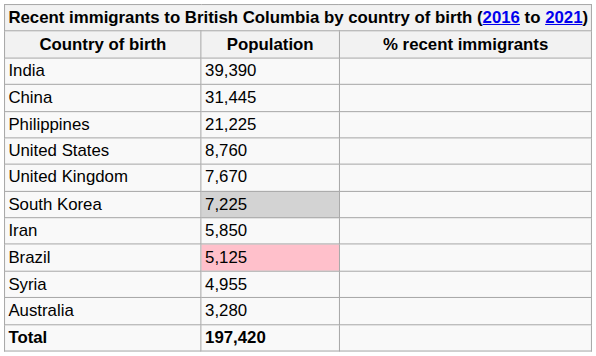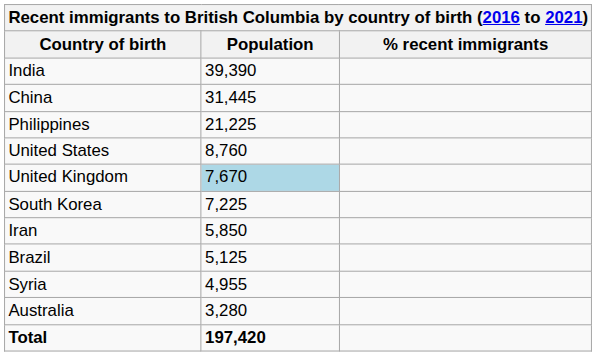(226, 177) no background -> (226, 177) lightblue background
(226, 204) lightgrey background -> (226, 204) no background
(226, 257) pink background -> (226, 257) no background
